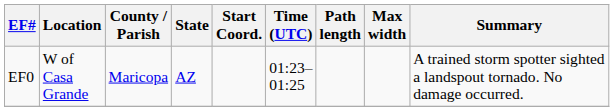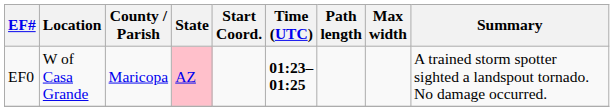(186, 76) no background -> (186, 76) pink background
(291, 76) normal -> (291, 76) bold
